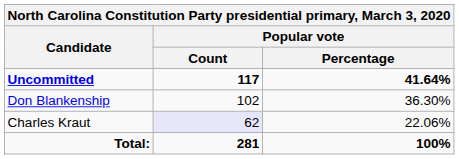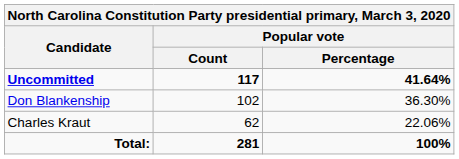(252, 122) lavender background -> (252, 122) no background
